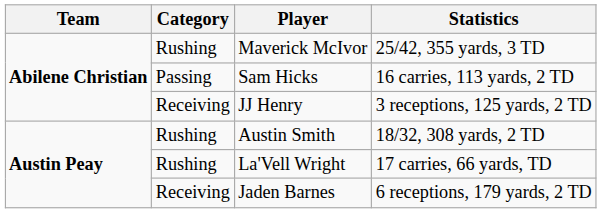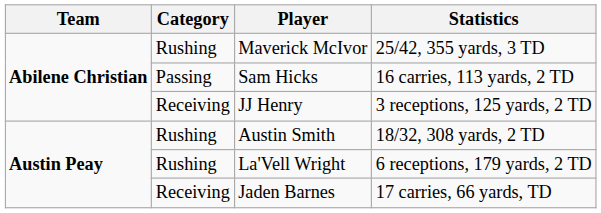(464, 163) 17 carries, 66 yards, TD -> (484, 163) 6 receptions, 179 yards, 2 TD
(484, 192) 6 receptions, 179 yards, 2 TD -> (464, 192) 17 carries, 66 yards, TD
